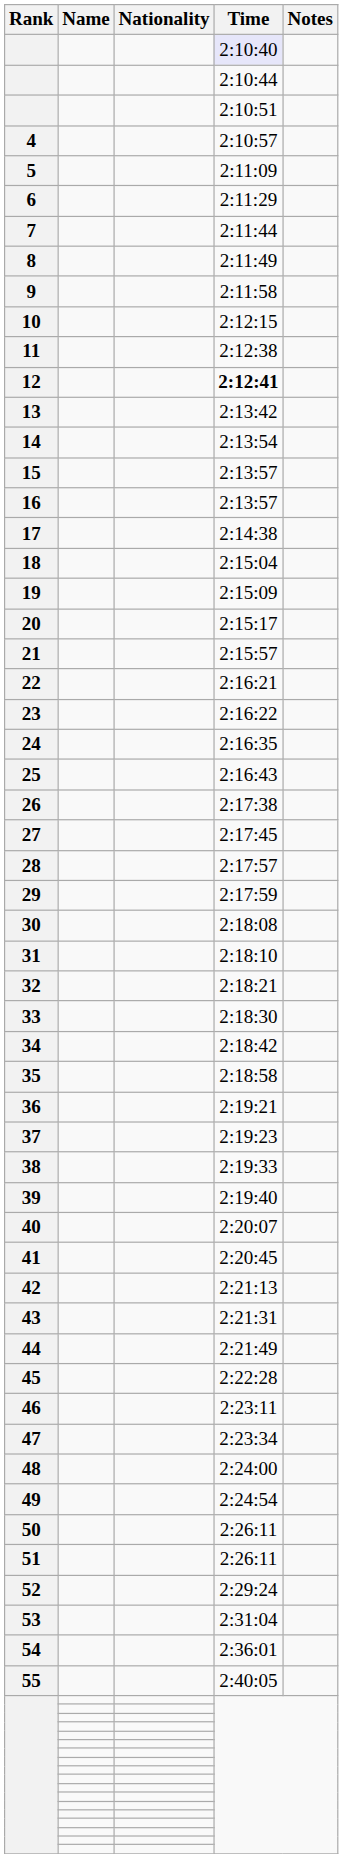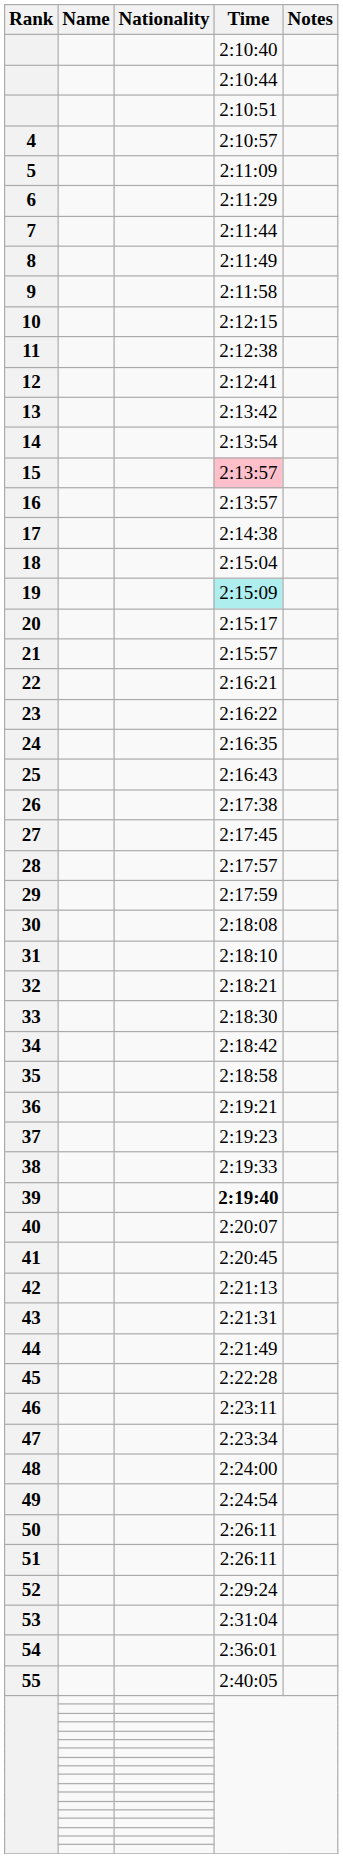(248, 49) lavender background -> (248, 49) no background
(248, 381) bold -> (248, 381) normal
(248, 472) no background -> (248, 472) pink background
(248, 593) no background -> (248, 593) paleturquoise background
(248, 1197) normal -> (248, 1197) bold
